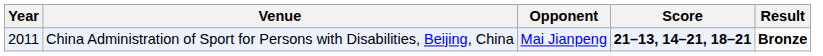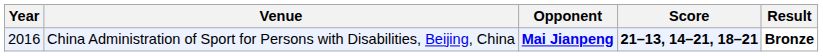(24, 39) 2011 -> (24, 39) 2016
(564, 39) normal -> (568, 39) bold
